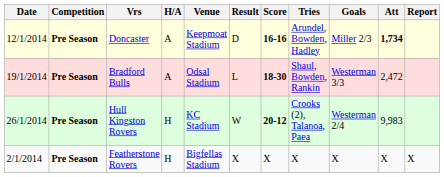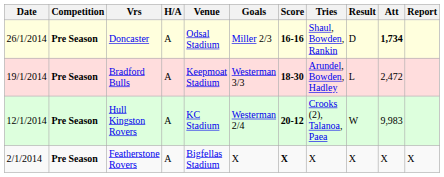columns swapped: (245, 12) <-> (354, 12)
(27, 39) 12/1/2014 -> (27, 39) 26/1/2014
(207, 39) Keepmoat Stadium -> (203, 39) Odsal Stadium
(309, 39) Arundel, Bowden, Hadley -> (326, 39) Shaul, Bowden, Rankin
(203, 77) Odsal Stadium -> (207, 77) Keepmoat Stadium
(309, 77) Shaul, Bowden, Rankin -> (326, 77) Arundel, Bowden, Hadley
(27, 120) 26/1/2014 -> (27, 120) 12/1/2014
(168, 120) H -> (168, 120) A
(168, 158) H -> (168, 158) A
(267, 158) normal -> (284, 158) bold
